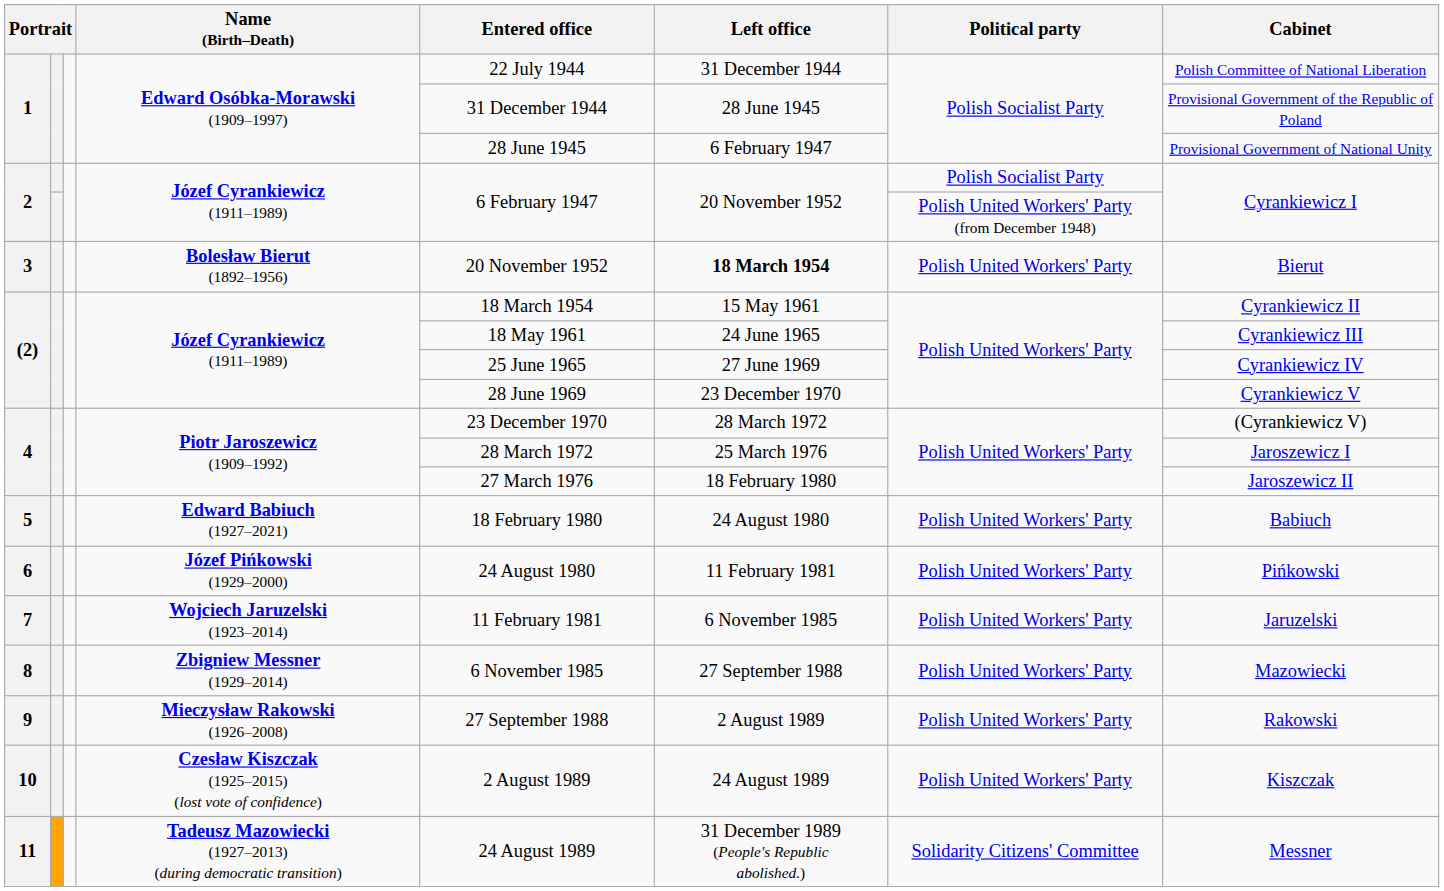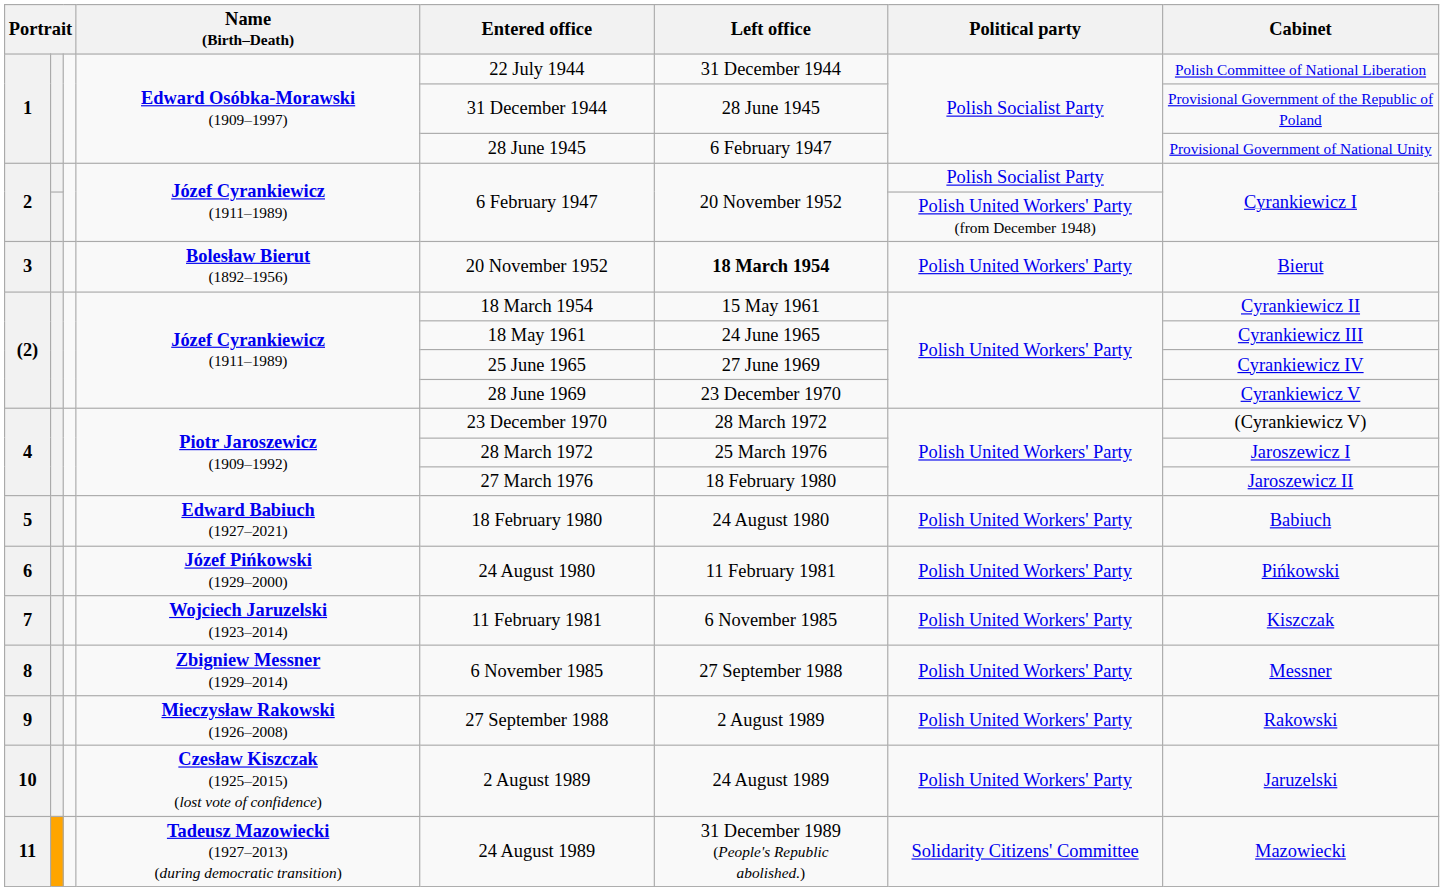(1301, 620) Jaruzelski -> (1301, 620) Kiszczak
(1301, 670) Mazowiecki -> (1300, 670) Messner
(1301, 780) Kiszczak -> (1301, 780) Jaruzelski
(1300, 851) Messner -> (1301, 851) Mazowiecki
